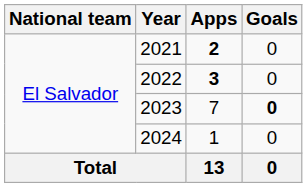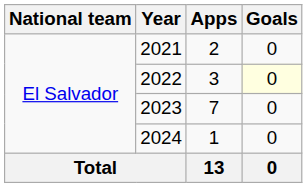(214, 49) bold -> (214, 49) normal
(214, 78) bold -> (214, 78) normal
(272, 78) no background -> (272, 78) lightyellow background
(272, 108) bold -> (272, 108) normal
